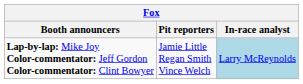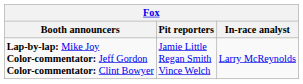(257, 58) lightblue background -> (257, 58) no background
